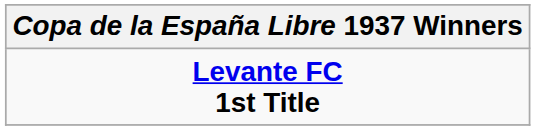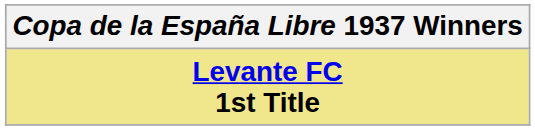(268, 86) no background -> (268, 86) khaki background
